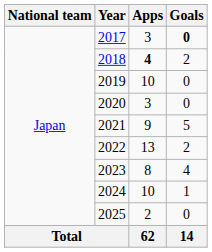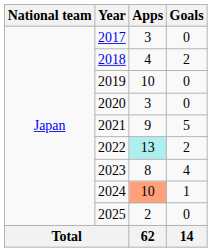(187, 37) bold -> (187, 37) normal
(148, 59) bold -> (148, 59) normal
(148, 147) no background -> (148, 147) paleturquoise background
(148, 192) no background -> (148, 192) lightsalmon background
